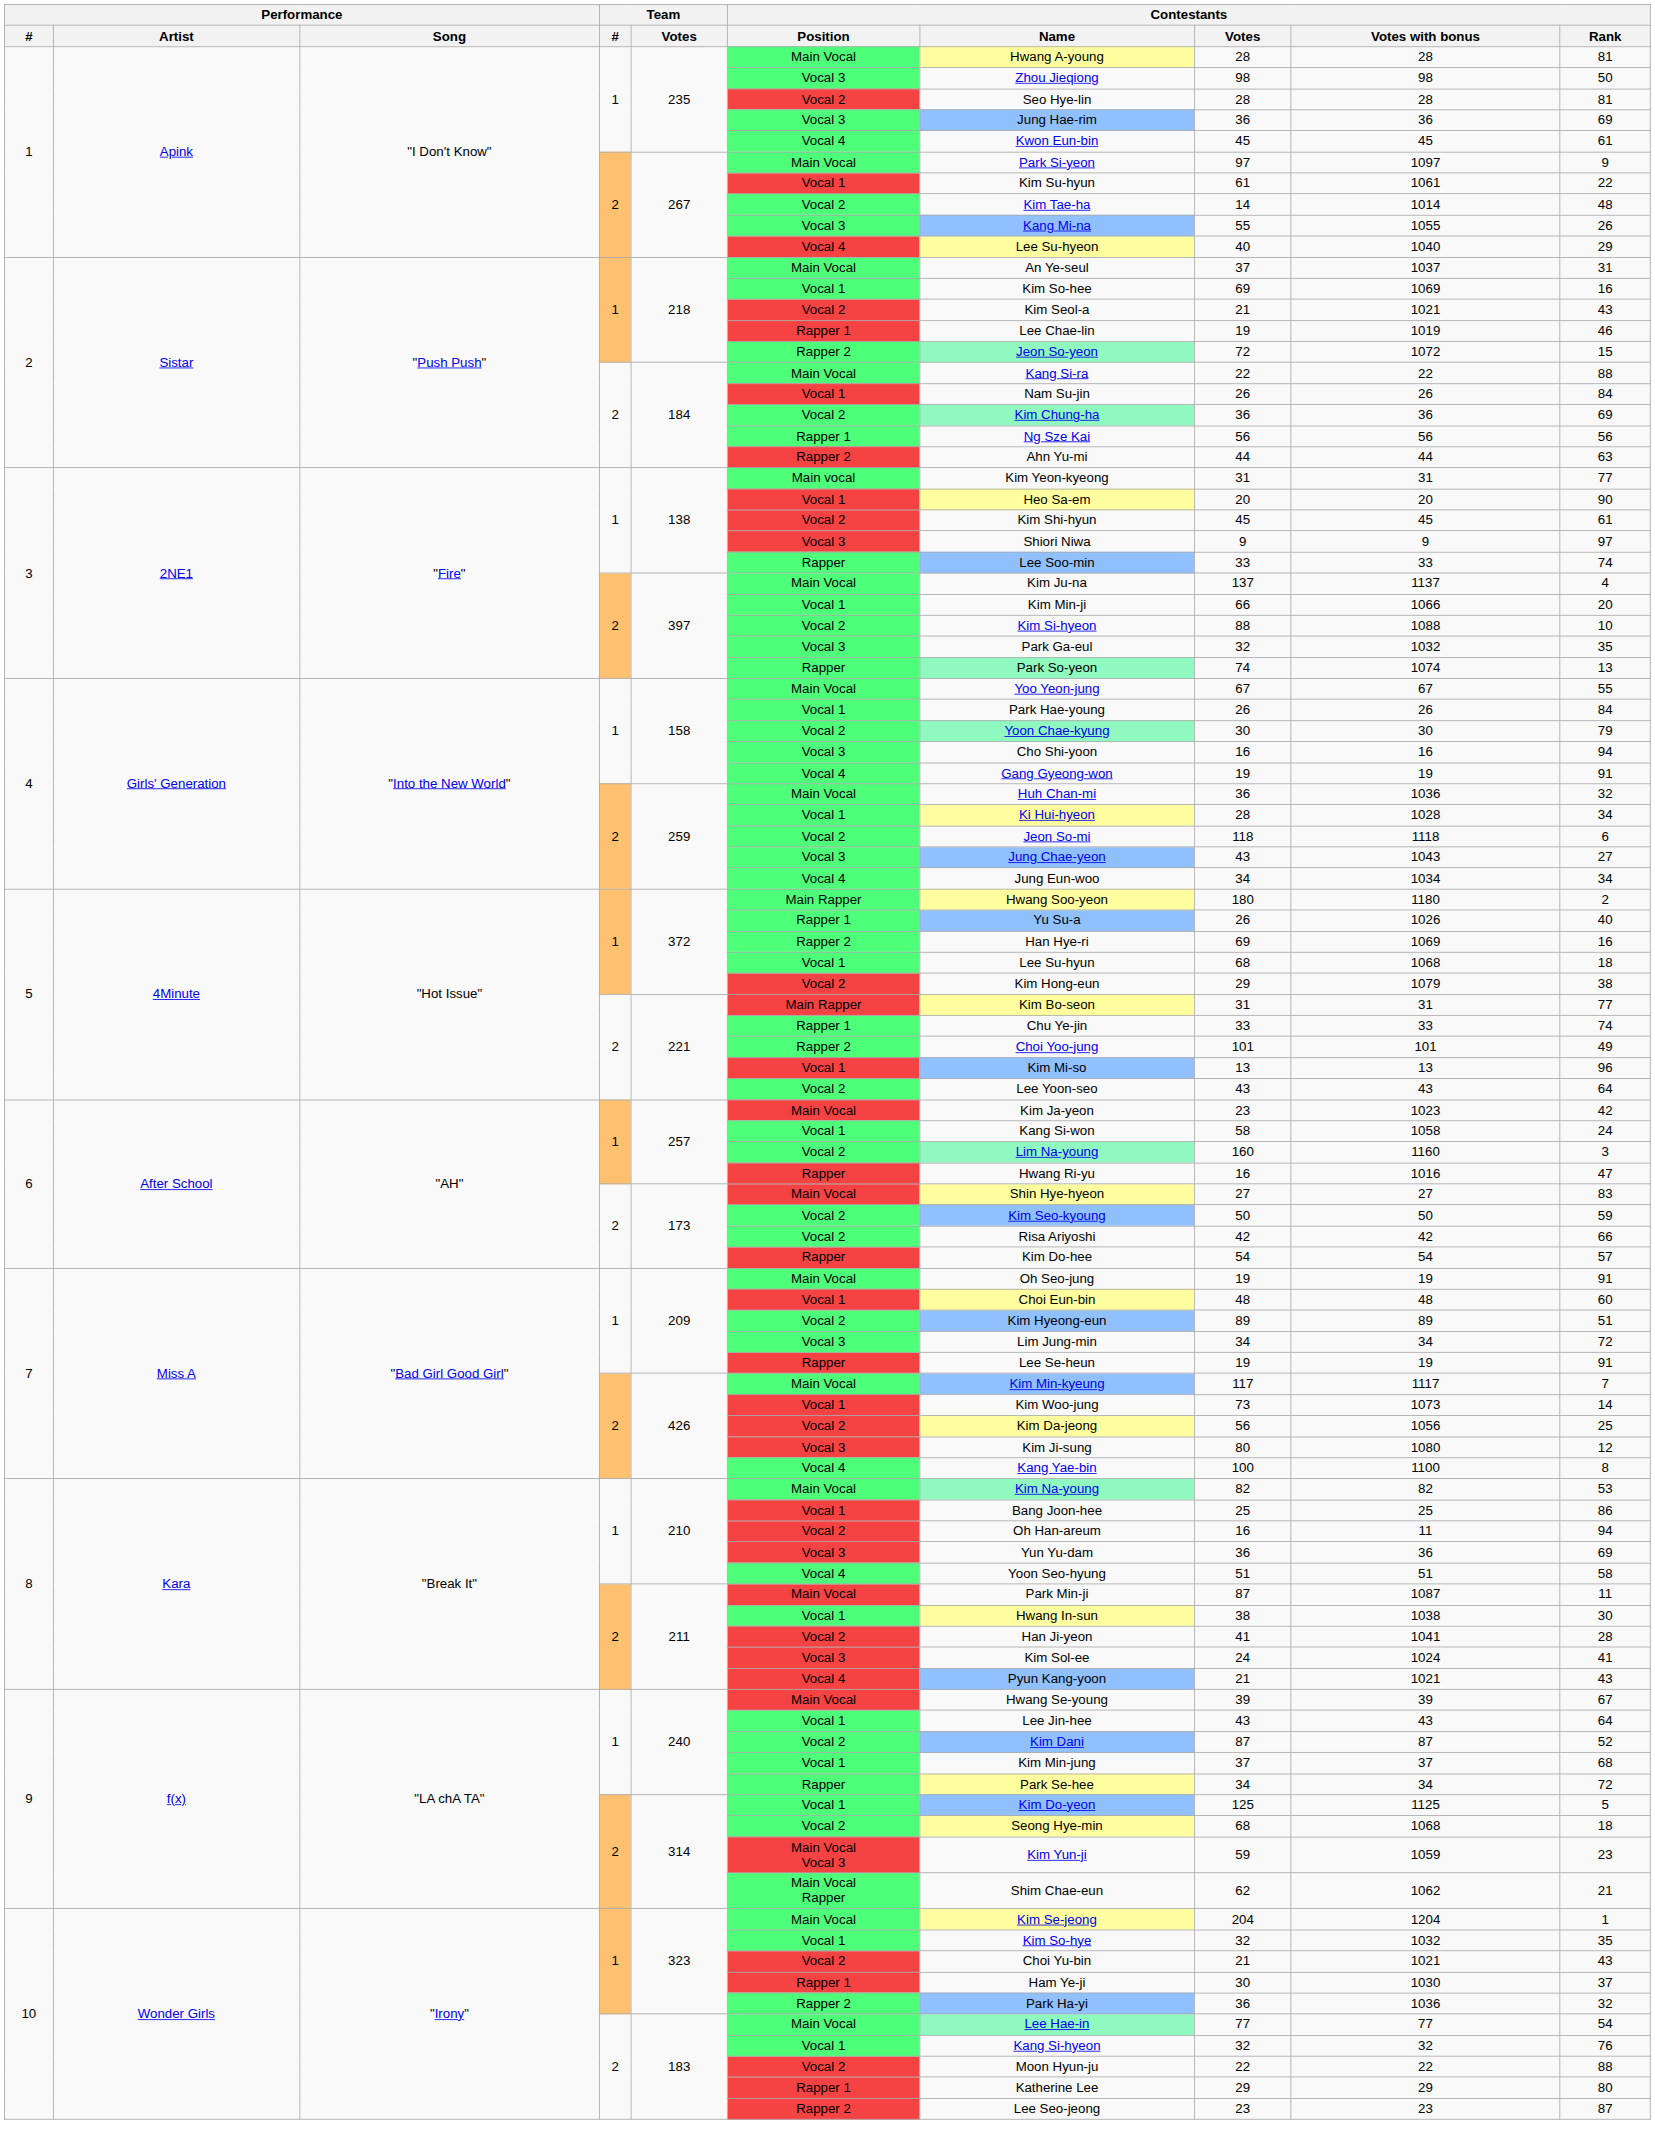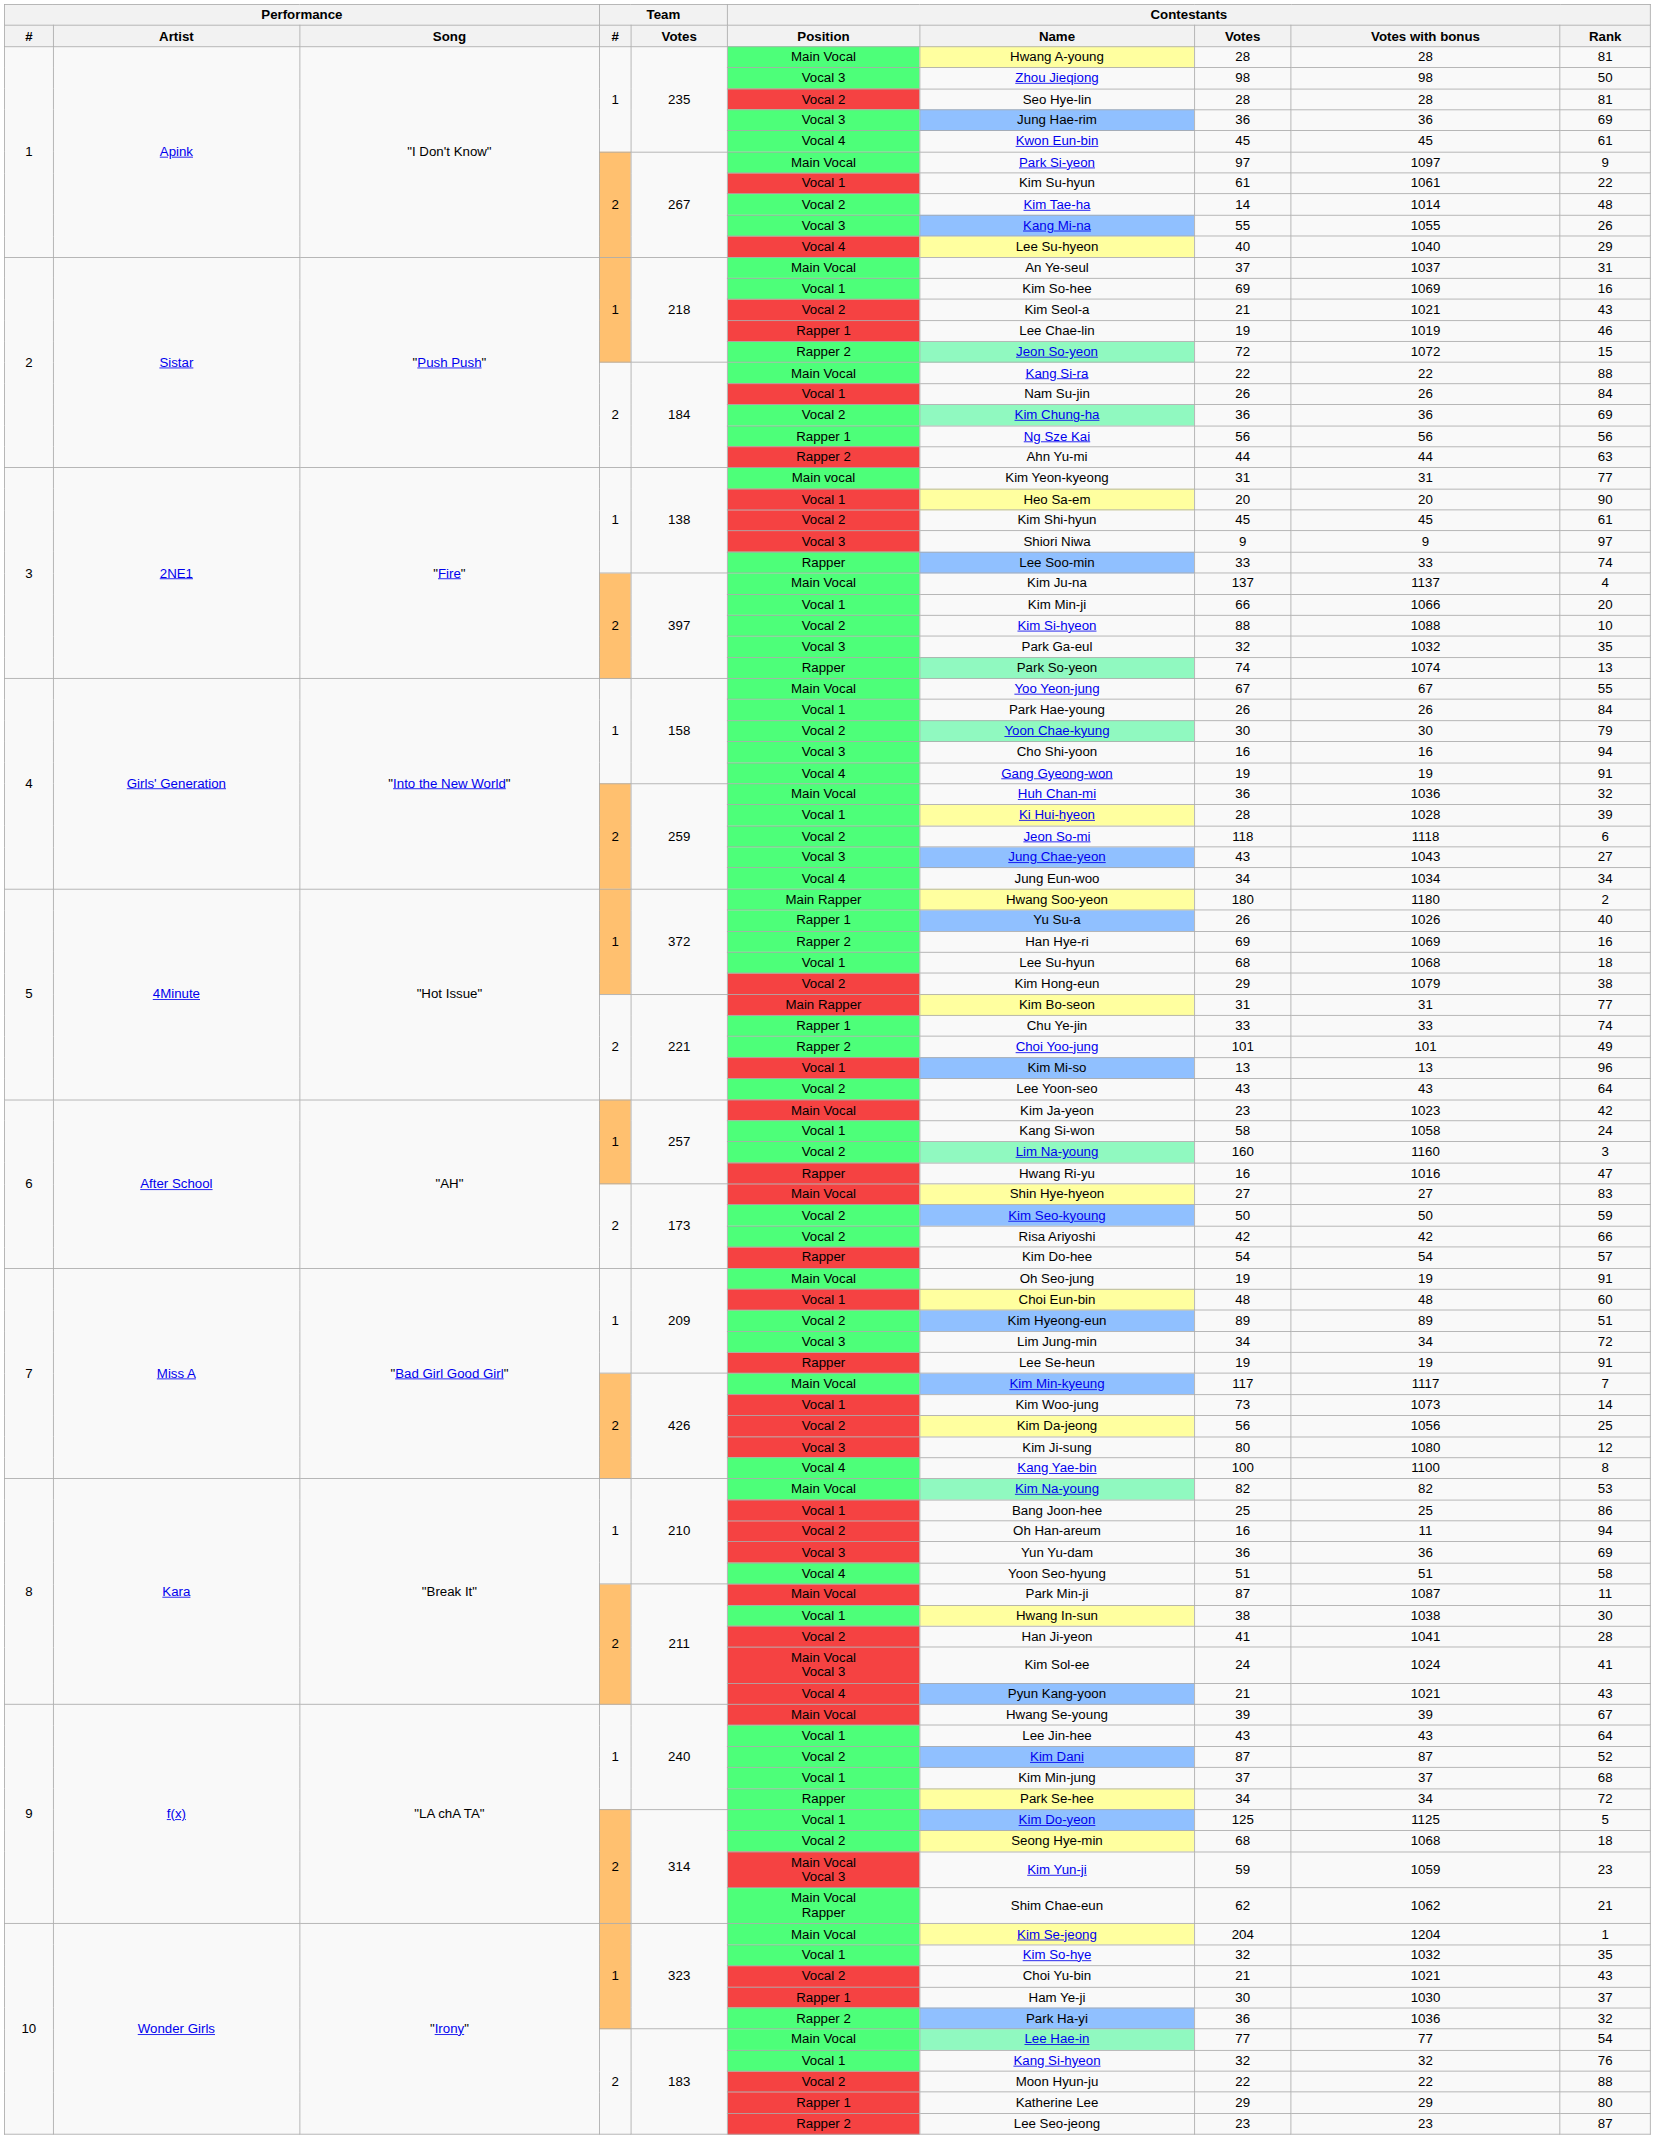(1605, 815) 34 -> (1605, 815) 39
(823, 1657) Vocal 3 -> (823, 1665) Main Vocal Vocal 3
